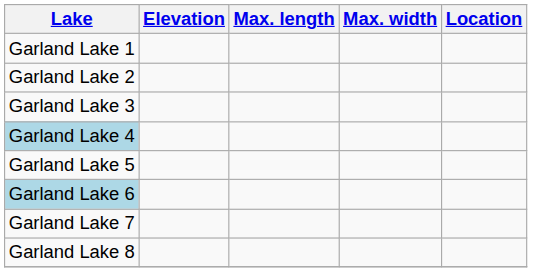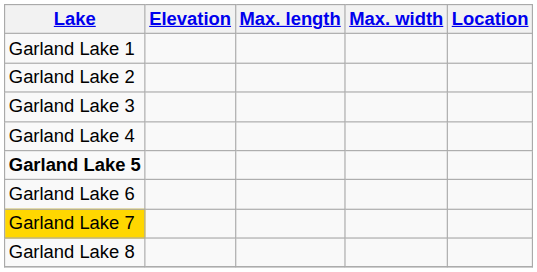(72, 135) lightblue background -> (72, 135) no background
(72, 164) normal -> (75, 164) bold
(72, 194) lightblue background -> (72, 194) no background
(72, 223) no background -> (72, 223) gold background
